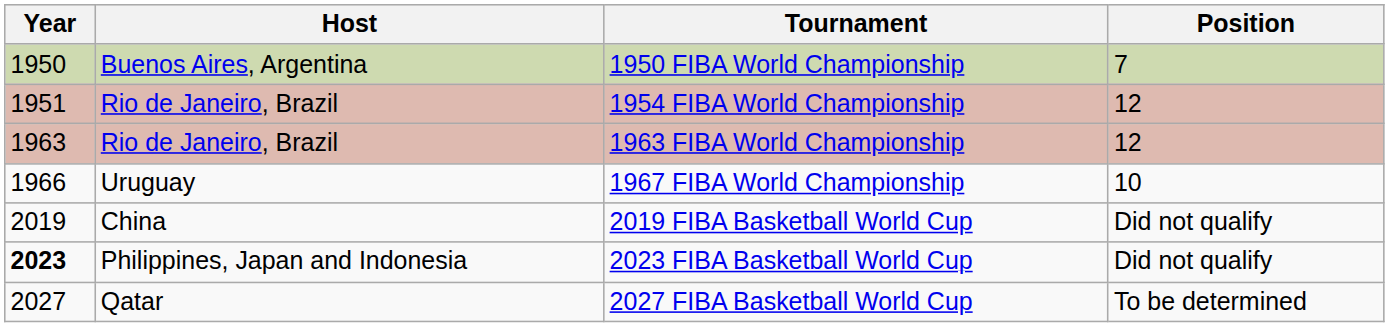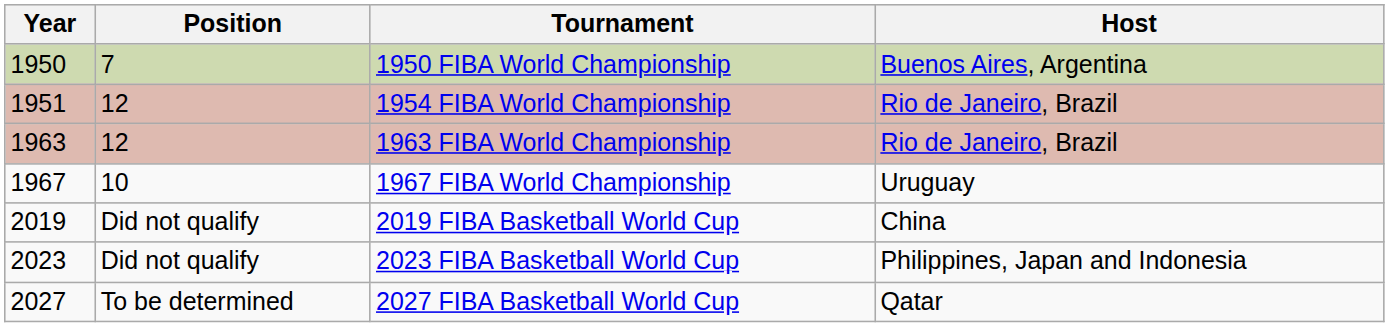columns swapped: (1246, 24) <-> (349, 24)
(38, 182) 1966 -> (38, 182) 1967
(38, 261) bold -> (38, 261) normal
